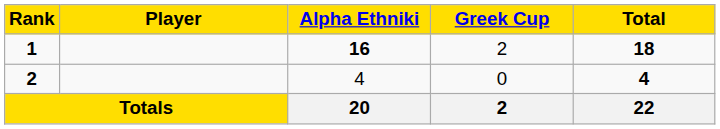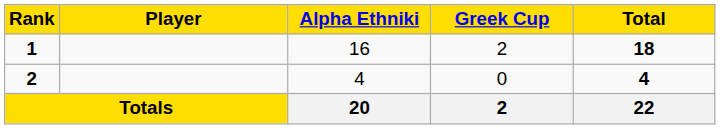(359, 49) bold -> (359, 49) normal
